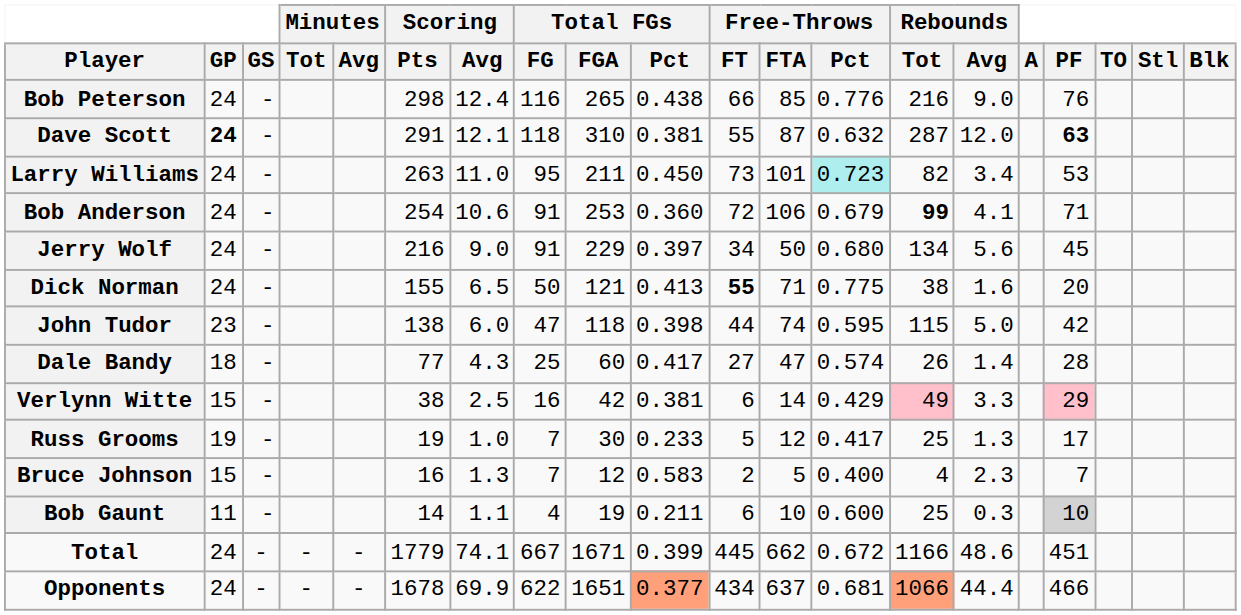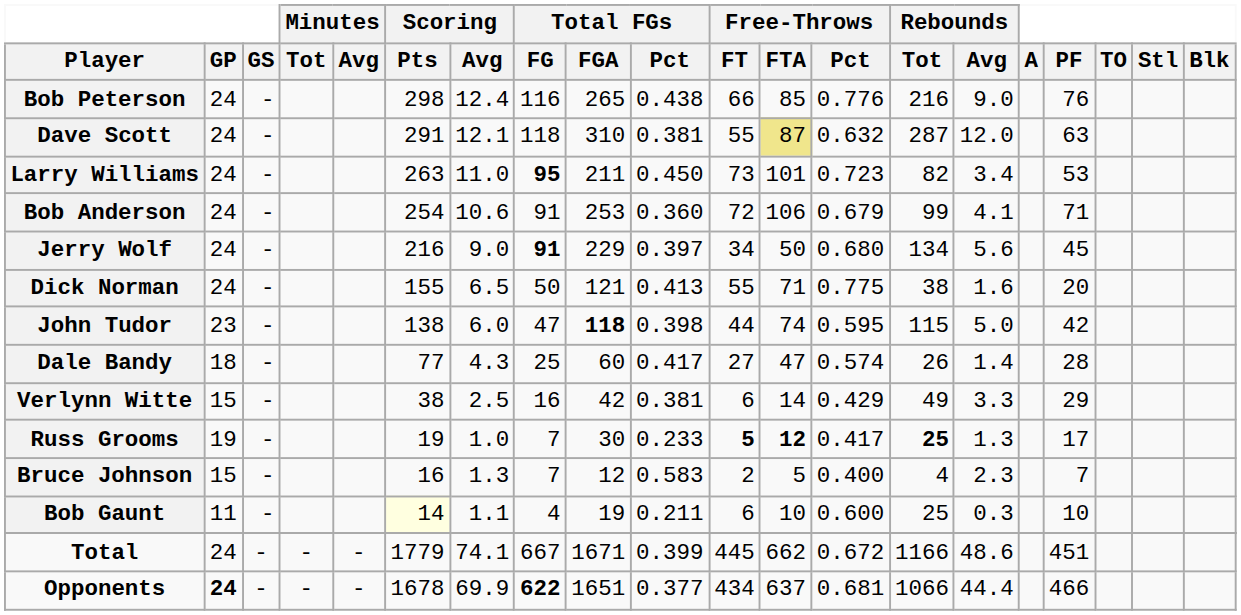(223, 137) bold -> (223, 137) normal
(792, 137) no background -> (792, 137) khaki background
(1076, 137) bold -> (1076, 137) normal
(547, 174) normal -> (547, 174) bold
(850, 174) paleturquoise background -> (850, 174) no background
(935, 212) bold -> (935, 212) normal
(547, 250) normal -> (547, 250) bold
(741, 288) bold -> (741, 288) normal
(605, 325) normal -> (605, 325) bold
(935, 401) pink background -> (935, 401) no background
(1076, 401) pink background -> (1076, 401) no background
(748, 439) normal -> (748, 439) bold
(792, 439) normal -> (792, 439) bold
(935, 439) normal -> (935, 439) bold
(431, 514) no background -> (431, 514) lightyellow background
(1076, 514) lightgrey background -> (1076, 514) no background
(223, 590) normal -> (223, 590) bold
(540, 590) normal -> (540, 590) bold
(670, 590) lightsalmon background -> (670, 590) no background
(922, 590) lightsalmon background -> (922, 590) no background
